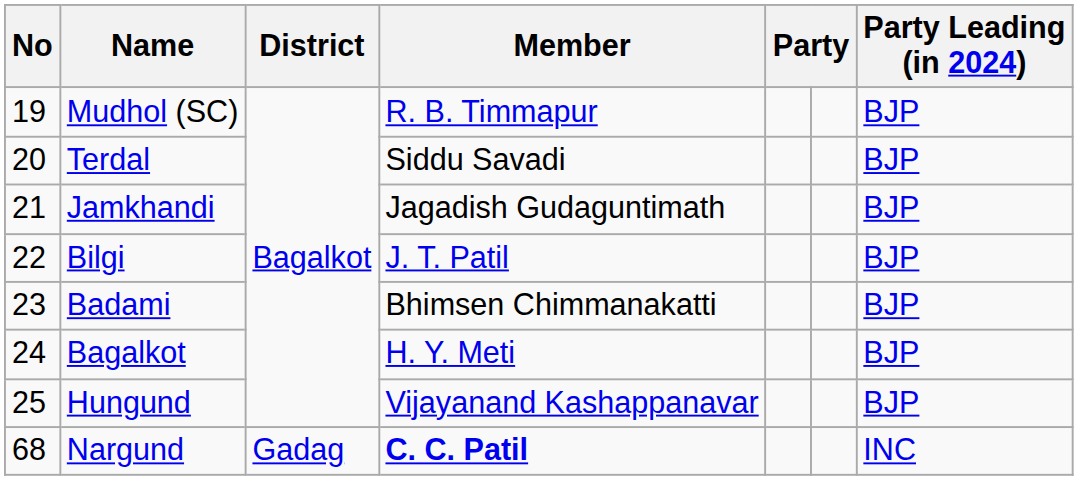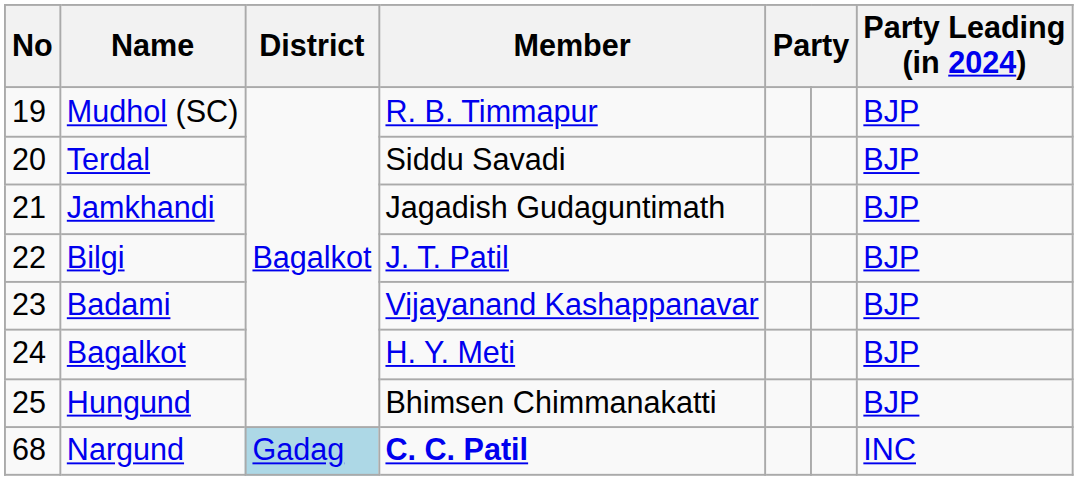(551, 305) Bhimsen Chimmanakatti -> (572, 305) Vijayanand Kashappanavar
(572, 402) Vijayanand Kashappanavar -> (551, 402) Bhimsen Chimmanakatti
(298, 450) no background -> (298, 450) lightblue background
